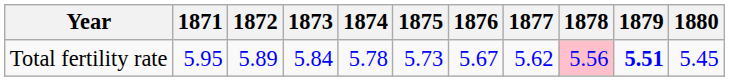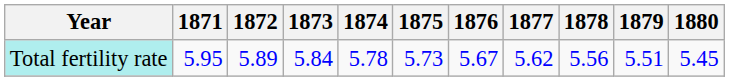(89, 57) no background -> (89, 57) paleturquoise background
(589, 57) pink background -> (589, 57) no background
(644, 57) bold -> (644, 57) normal
